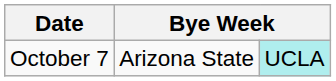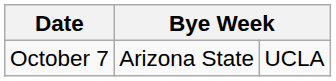(295, 58) paleturquoise background -> (295, 58) no background
